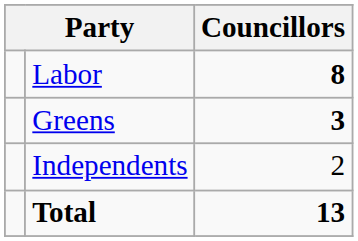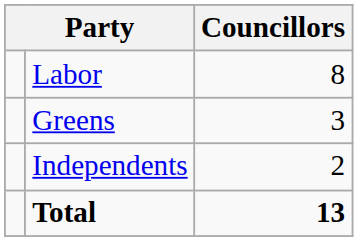(338, 73) bold -> (338, 73) normal
(338, 119) bold -> (338, 119) normal
